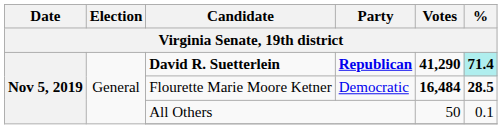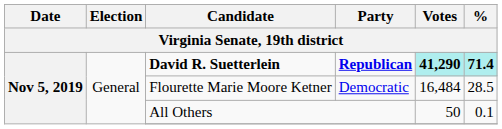(440, 64) no background -> (440, 64) paleturquoise background
(440, 87) bold -> (440, 87) normal
(481, 87) bold -> (481, 87) normal
